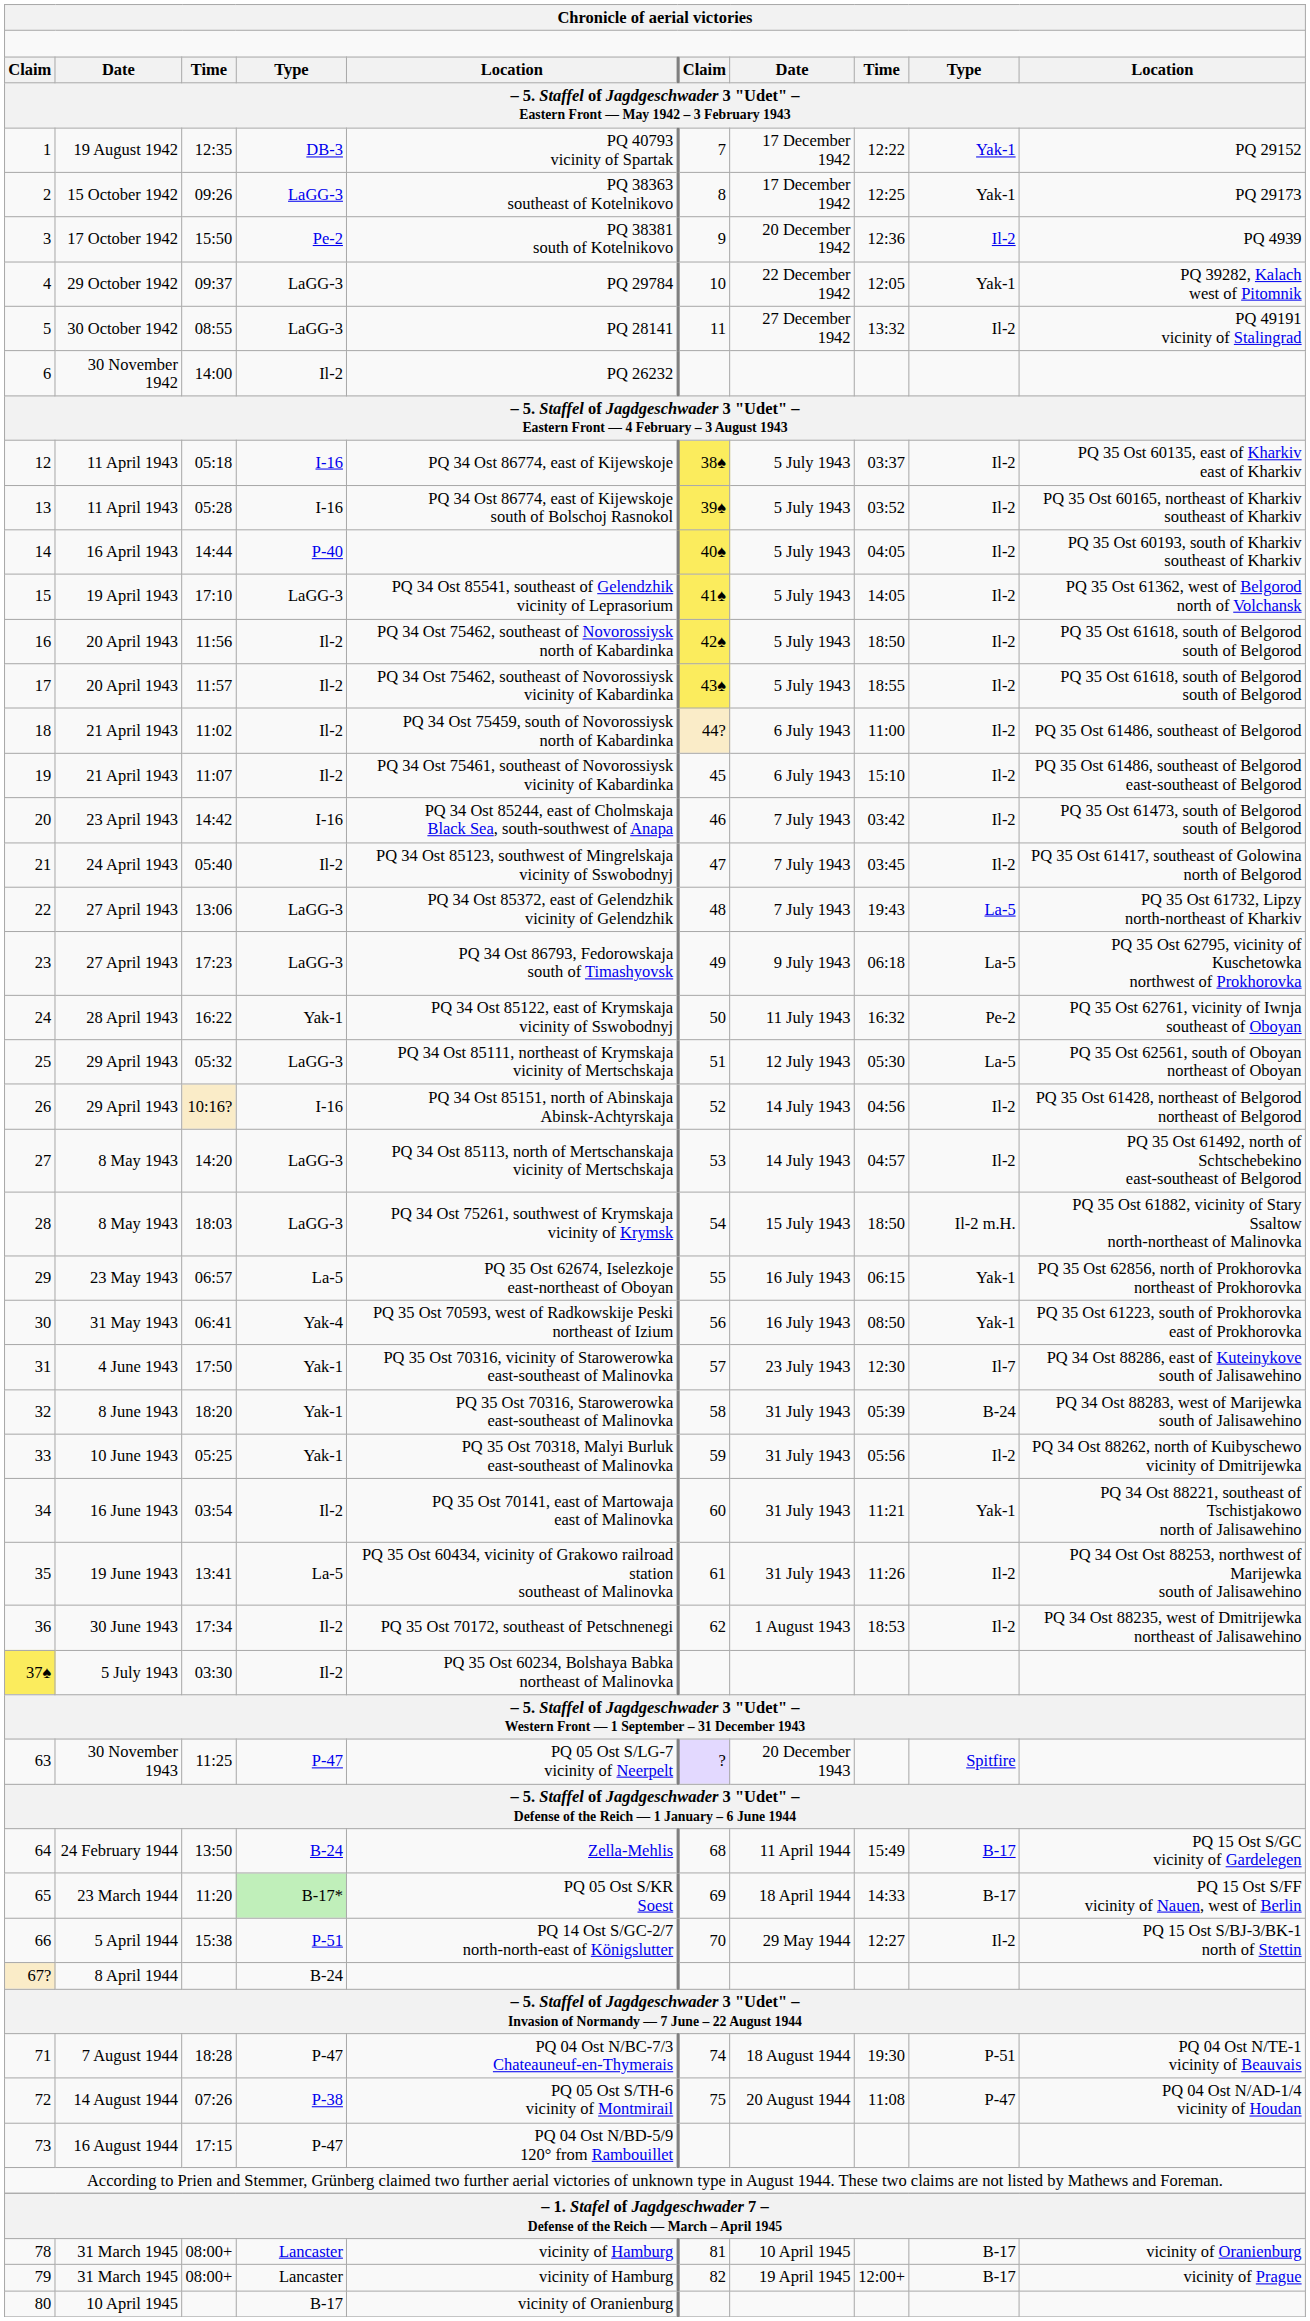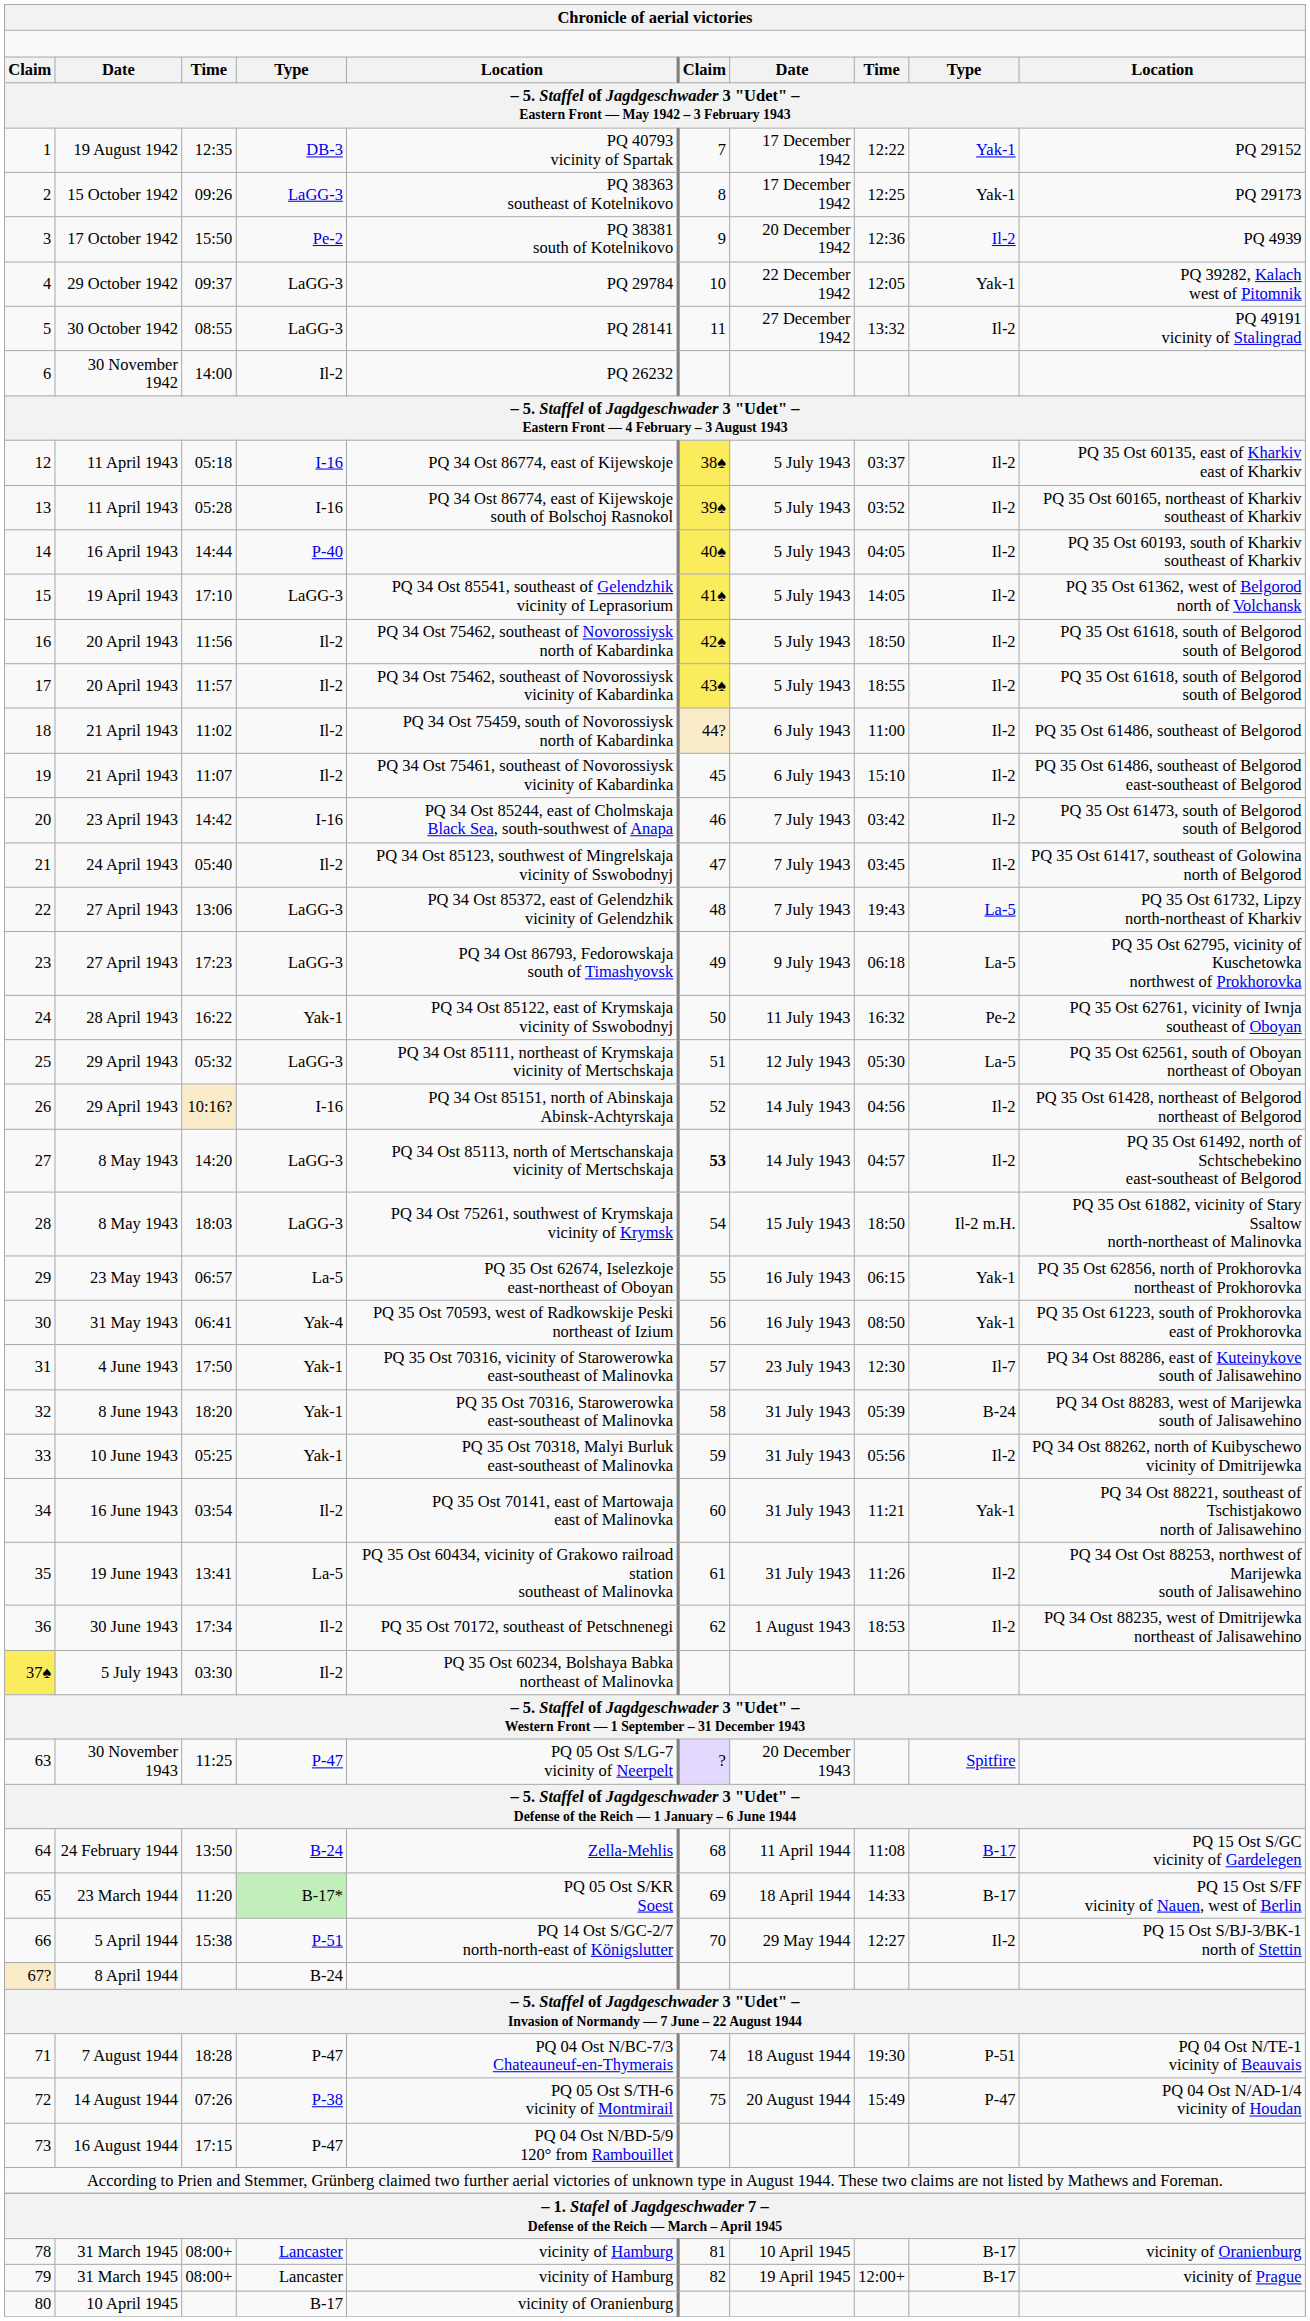(718, 1160) normal -> (718, 1160) bold
(886, 1850) 15:49 -> (887, 1850) 11:08
(887, 2100) 11:08 -> (886, 2100) 15:49
